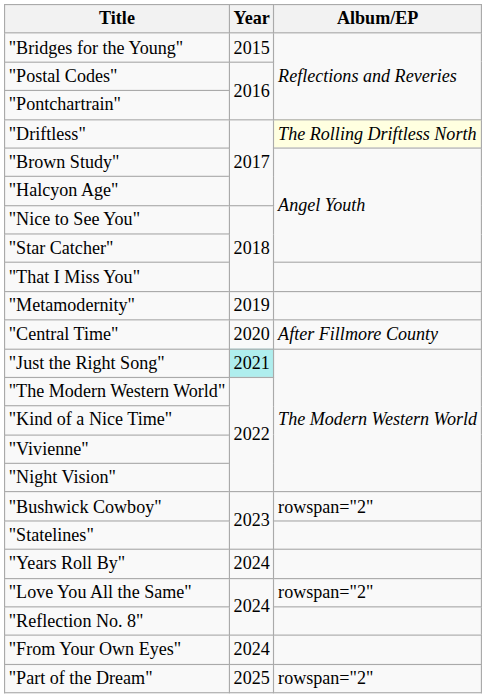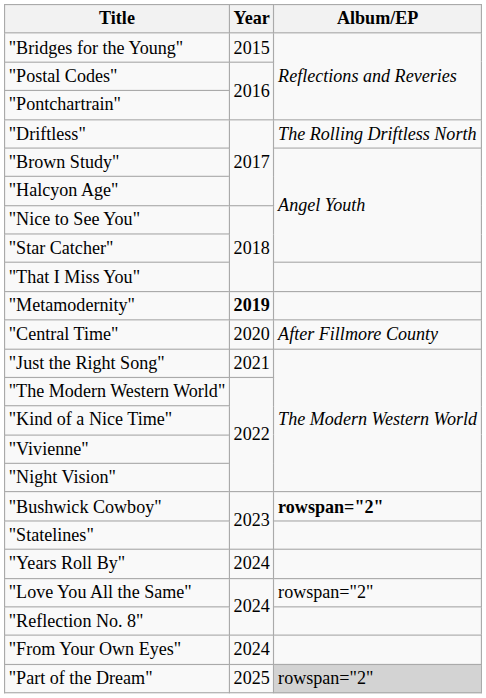(377, 133) lightyellow background -> (377, 133) no background
(252, 305) normal -> (252, 305) bold
(252, 362) paleturquoise background -> (252, 362) no background
(326, 506) normal -> (331, 506) bold
(326, 678) no background -> (326, 678) lightgrey background
